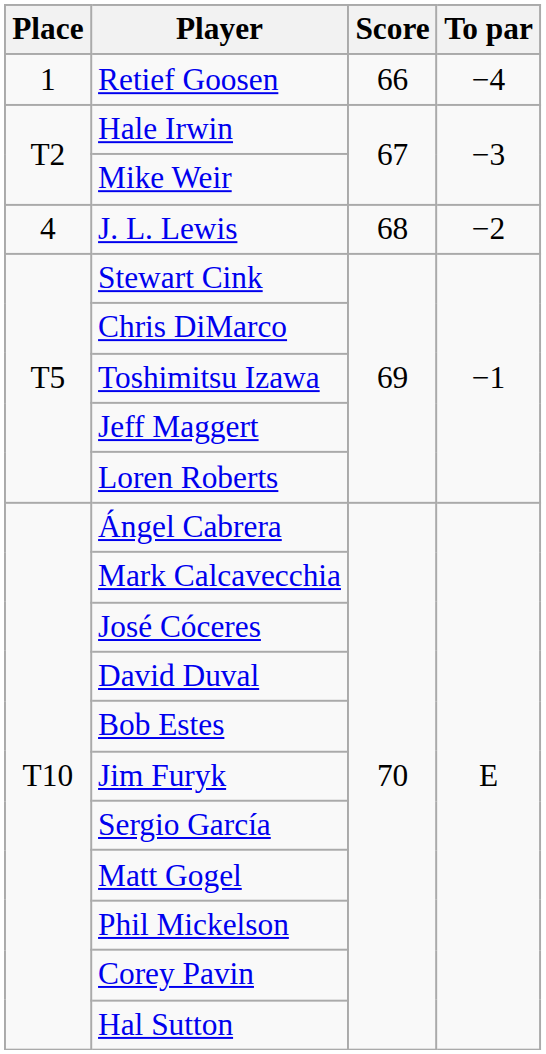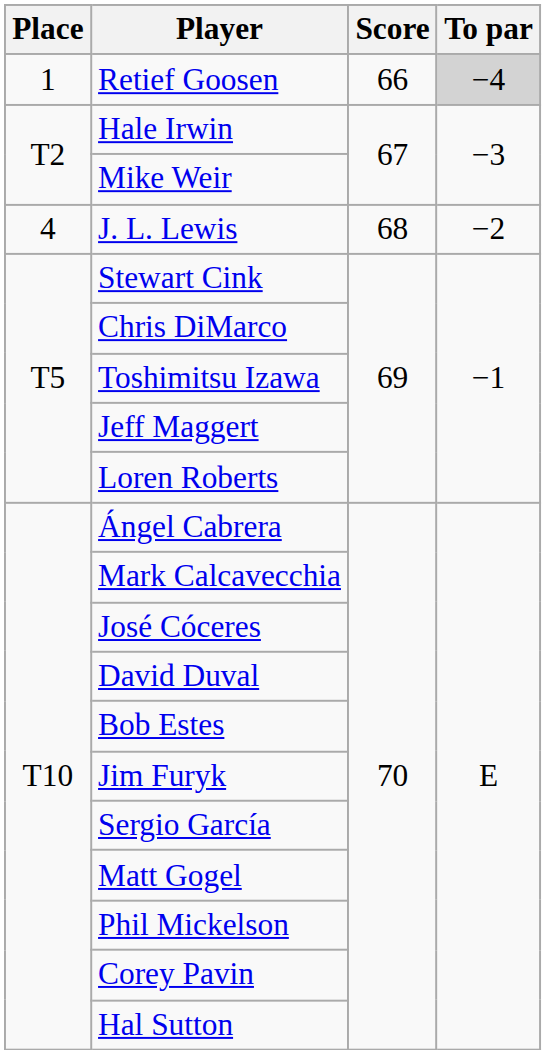(488, 79) no background -> (488, 79) lightgrey background
